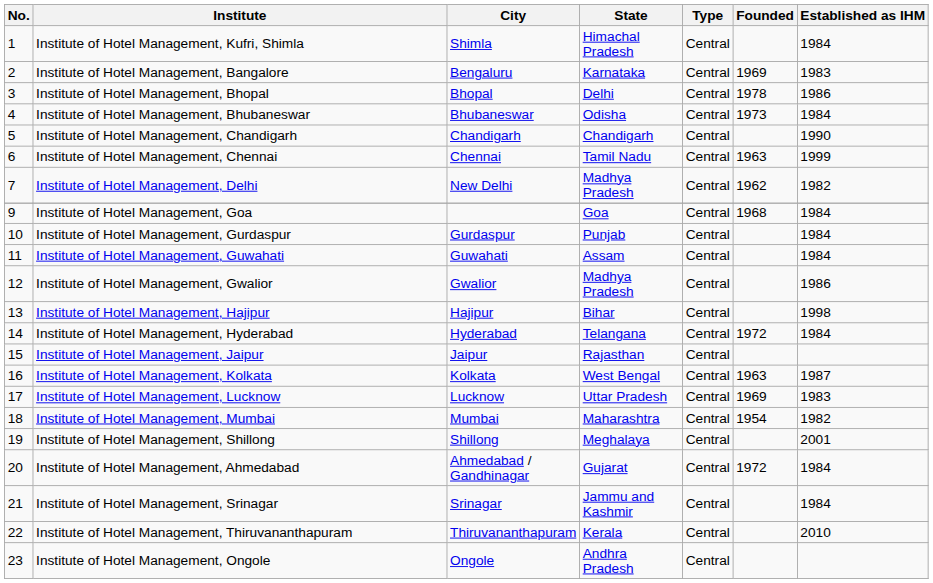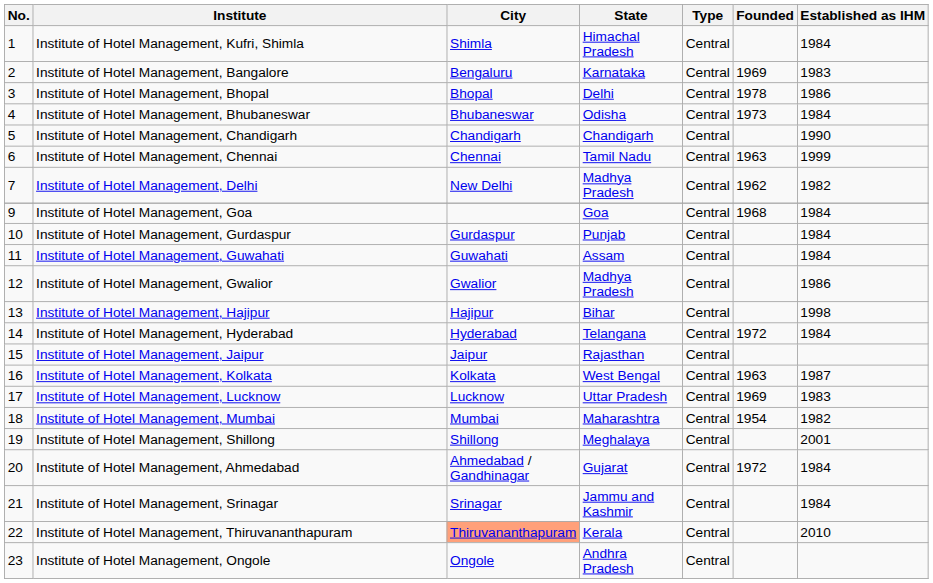(513, 532) no background -> (513, 532) lightsalmon background
